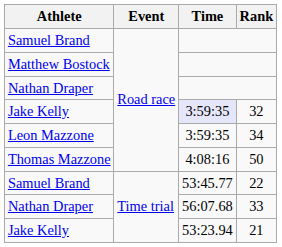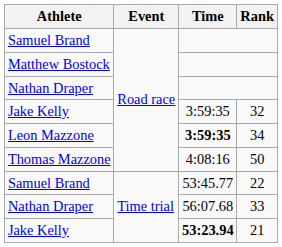(207, 111) lavender background -> (208, 111) no background
(207, 135) normal -> (208, 135) bold
(207, 230) normal -> (208, 230) bold
